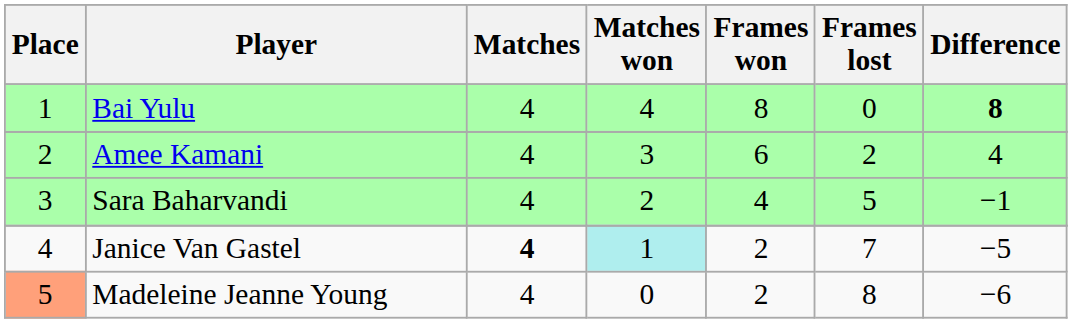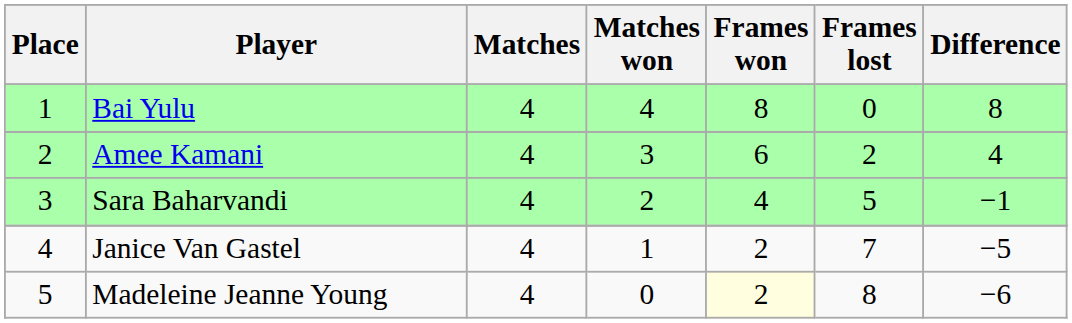(995, 107) bold -> (995, 107) normal
(527, 247) bold -> (527, 247) normal
(647, 247) paleturquoise background -> (647, 247) no background
(45, 294) lightsalmon background -> (45, 294) no background
(761, 294) no background -> (761, 294) lightyellow background
